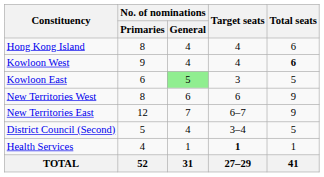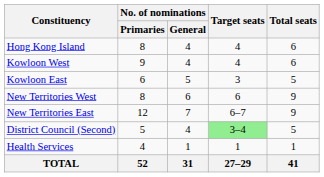(293, 63) bold -> (293, 63) normal
(188, 79) lightgreen background -> (188, 79) no background
(238, 130) no background -> (238, 130) lightgreen background
(238, 146) bold -> (238, 146) normal
